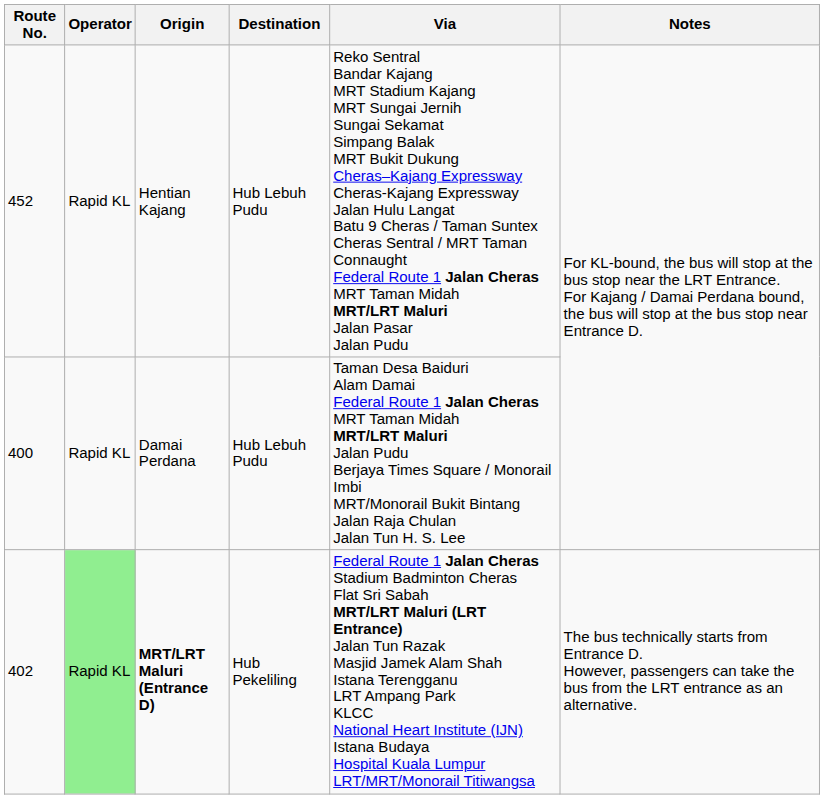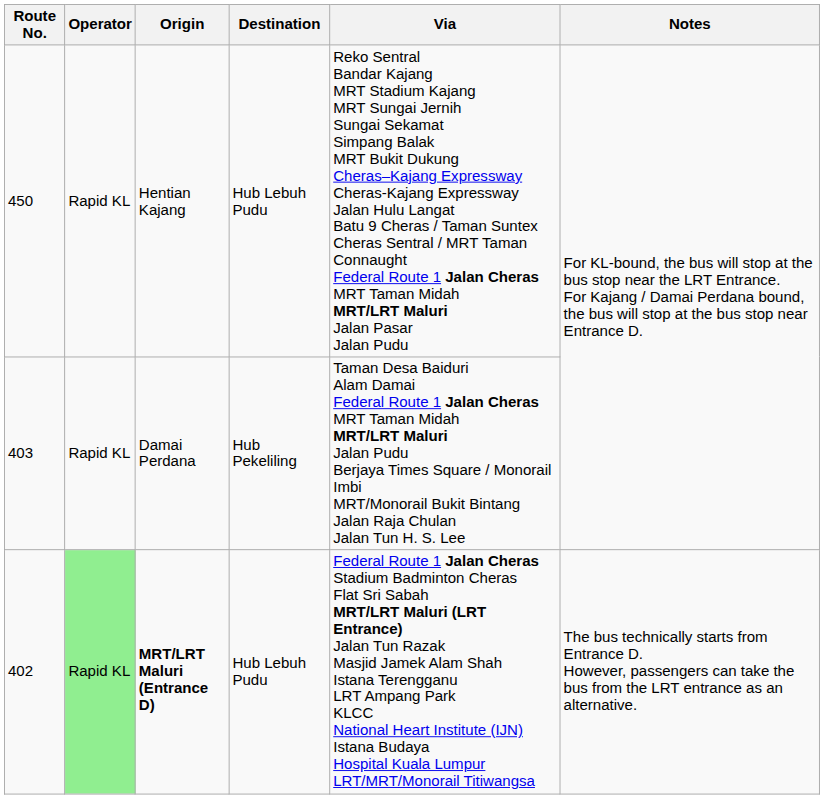(20, 201) 452 -> (20, 201) 450
(20, 453) 400 -> (20, 453) 403
(269, 453) Hub Lebuh Pudu -> (265, 453) Hub Pekeliling
(265, 671) Hub Pekeliling -> (269, 671) Hub Lebuh Pudu
